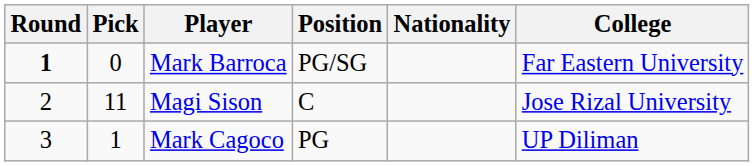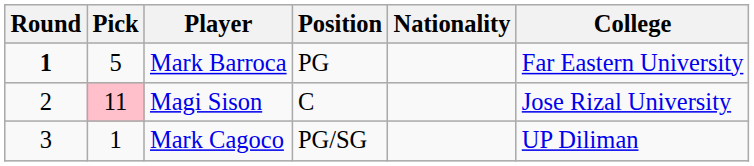(116, 62) 0 -> (116, 62) 5
(333, 62) PG/SG -> (314, 62) PG
(116, 101) no background -> (116, 101) pink background
(314, 140) PG -> (333, 140) PG/SG
